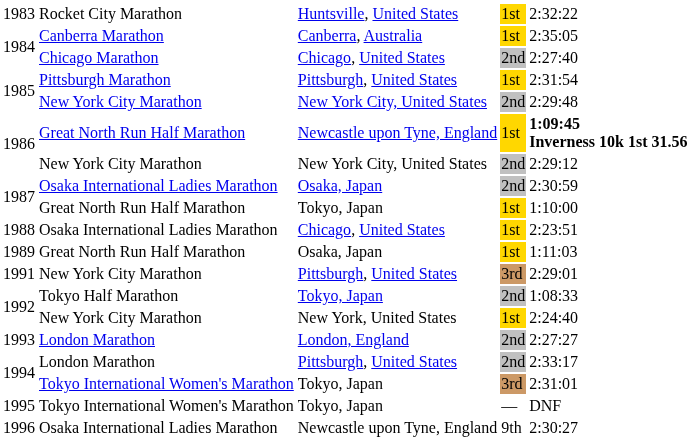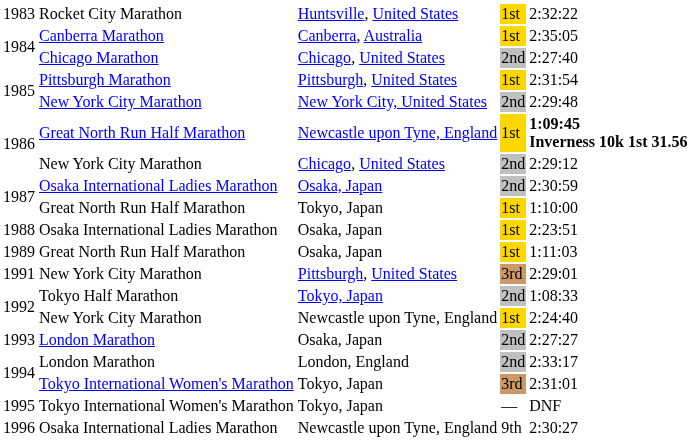(392, 164) New York City, United States -> (371, 164) Chicago, United States
(371, 230) Chicago, United States -> (340, 230) Osaka, Japan
(377, 318) New York, United States -> (398, 318) Newcastle upon Tyne, England
(353, 340) London, England -> (340, 340) Osaka, Japan
(377, 362) Pittsburgh, United States -> (353, 362) London, England
